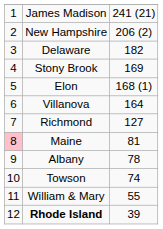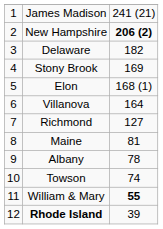(134, 31) normal -> (134, 31) bold
(13, 141) pink background -> (13, 141) no background
(134, 196) normal -> (134, 196) bold
